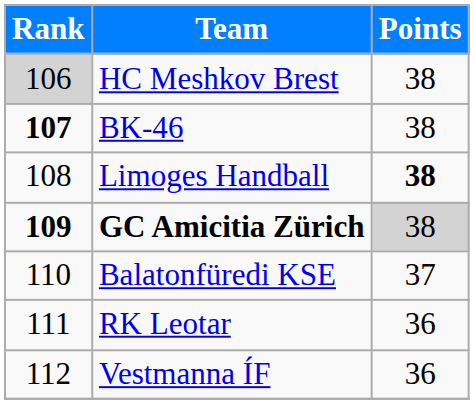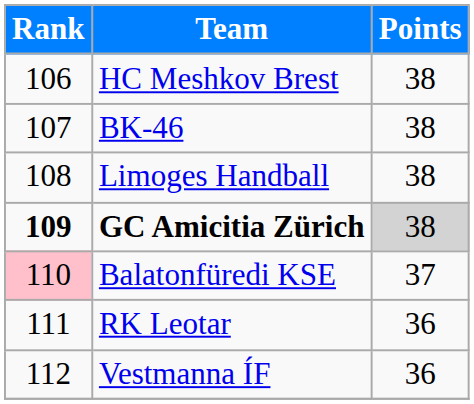(48, 78) lightgrey background -> (48, 78) no background
(48, 127) bold -> (48, 127) normal
(420, 176) bold -> (420, 176) normal
(48, 275) no background -> (48, 275) pink background
